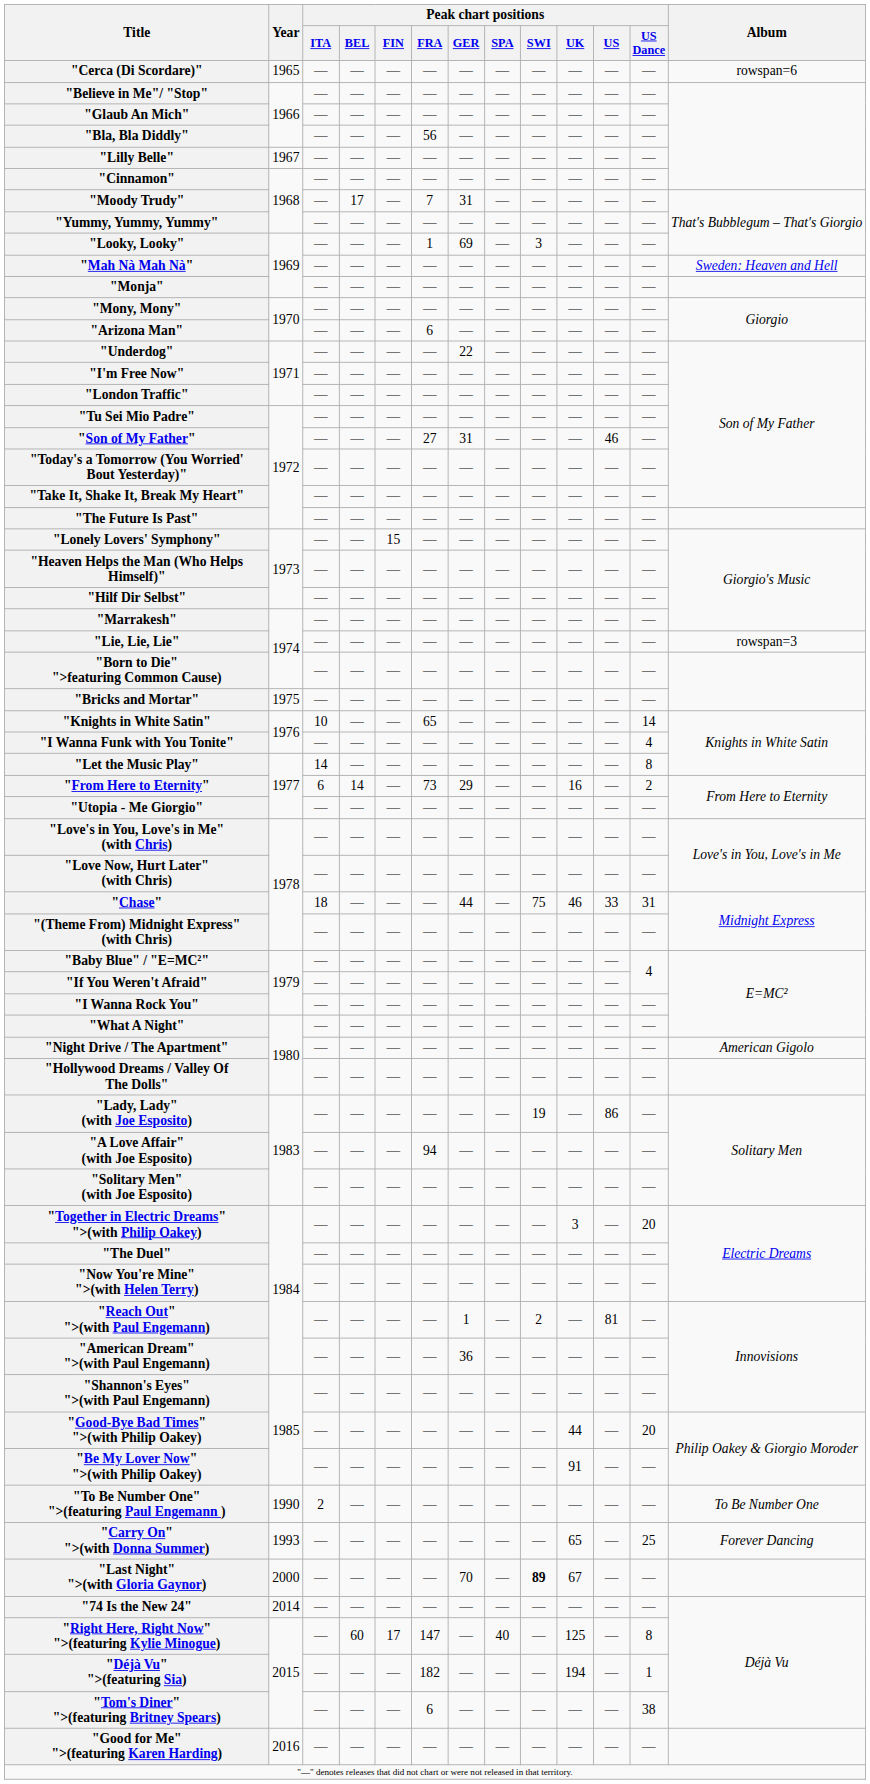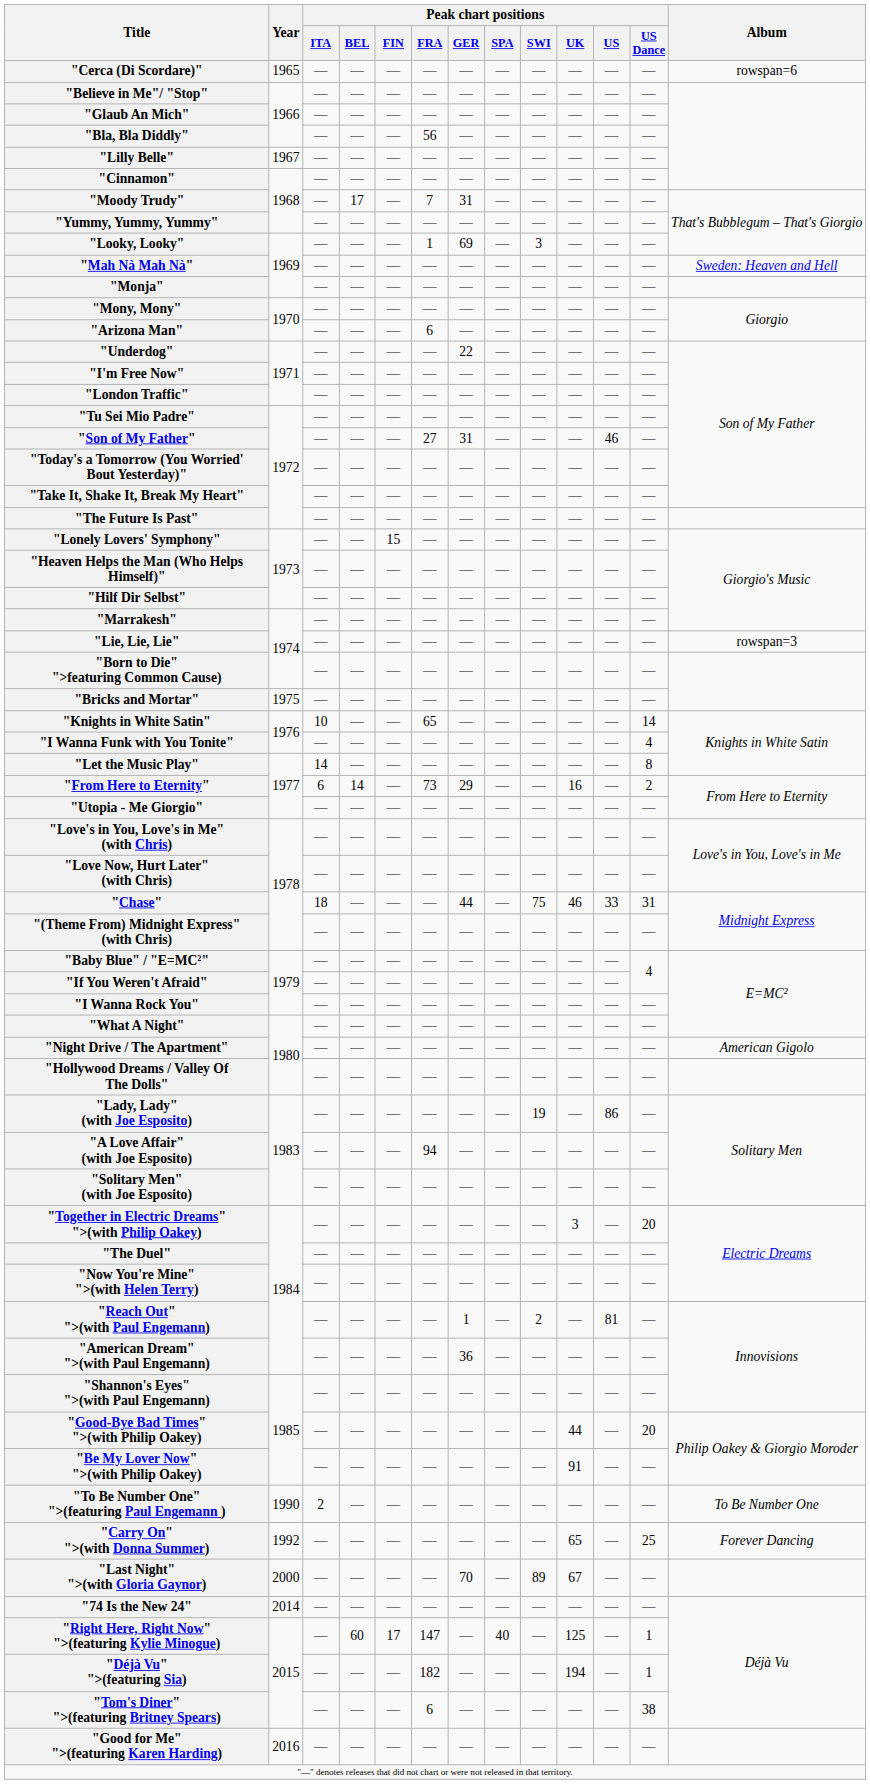(286, 1540) 1993 -> (286, 1540) 1992
(539, 1577) bold -> (539, 1577) normal
(649, 1636) 8 -> (649, 1636) 1
